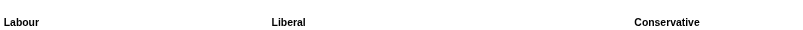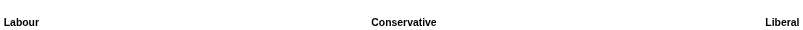columns swapped: (667, 8) <-> (289, 8)
